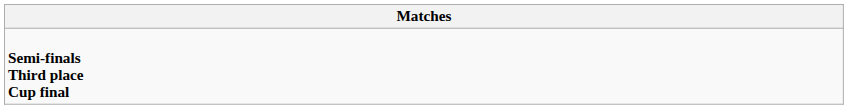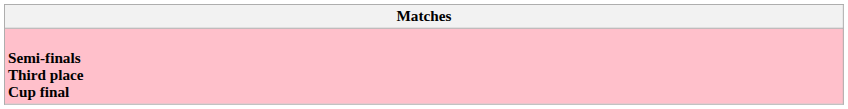(46, 74) no background -> (46, 74) pink background
